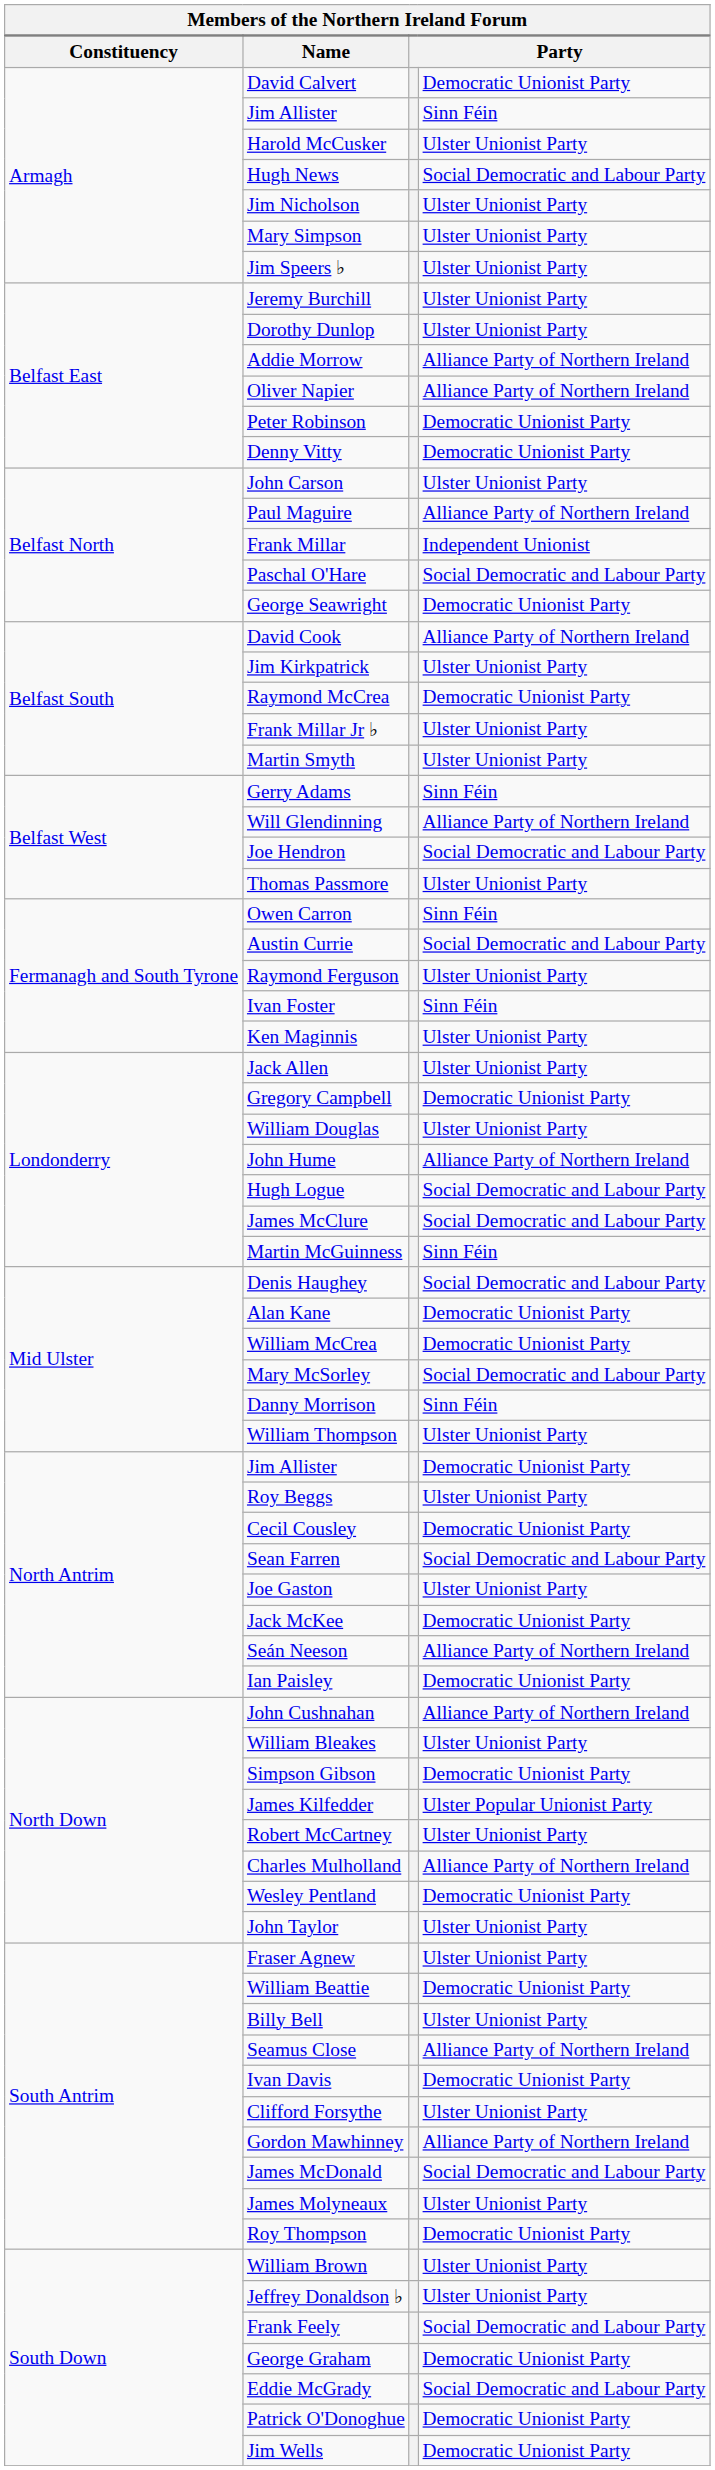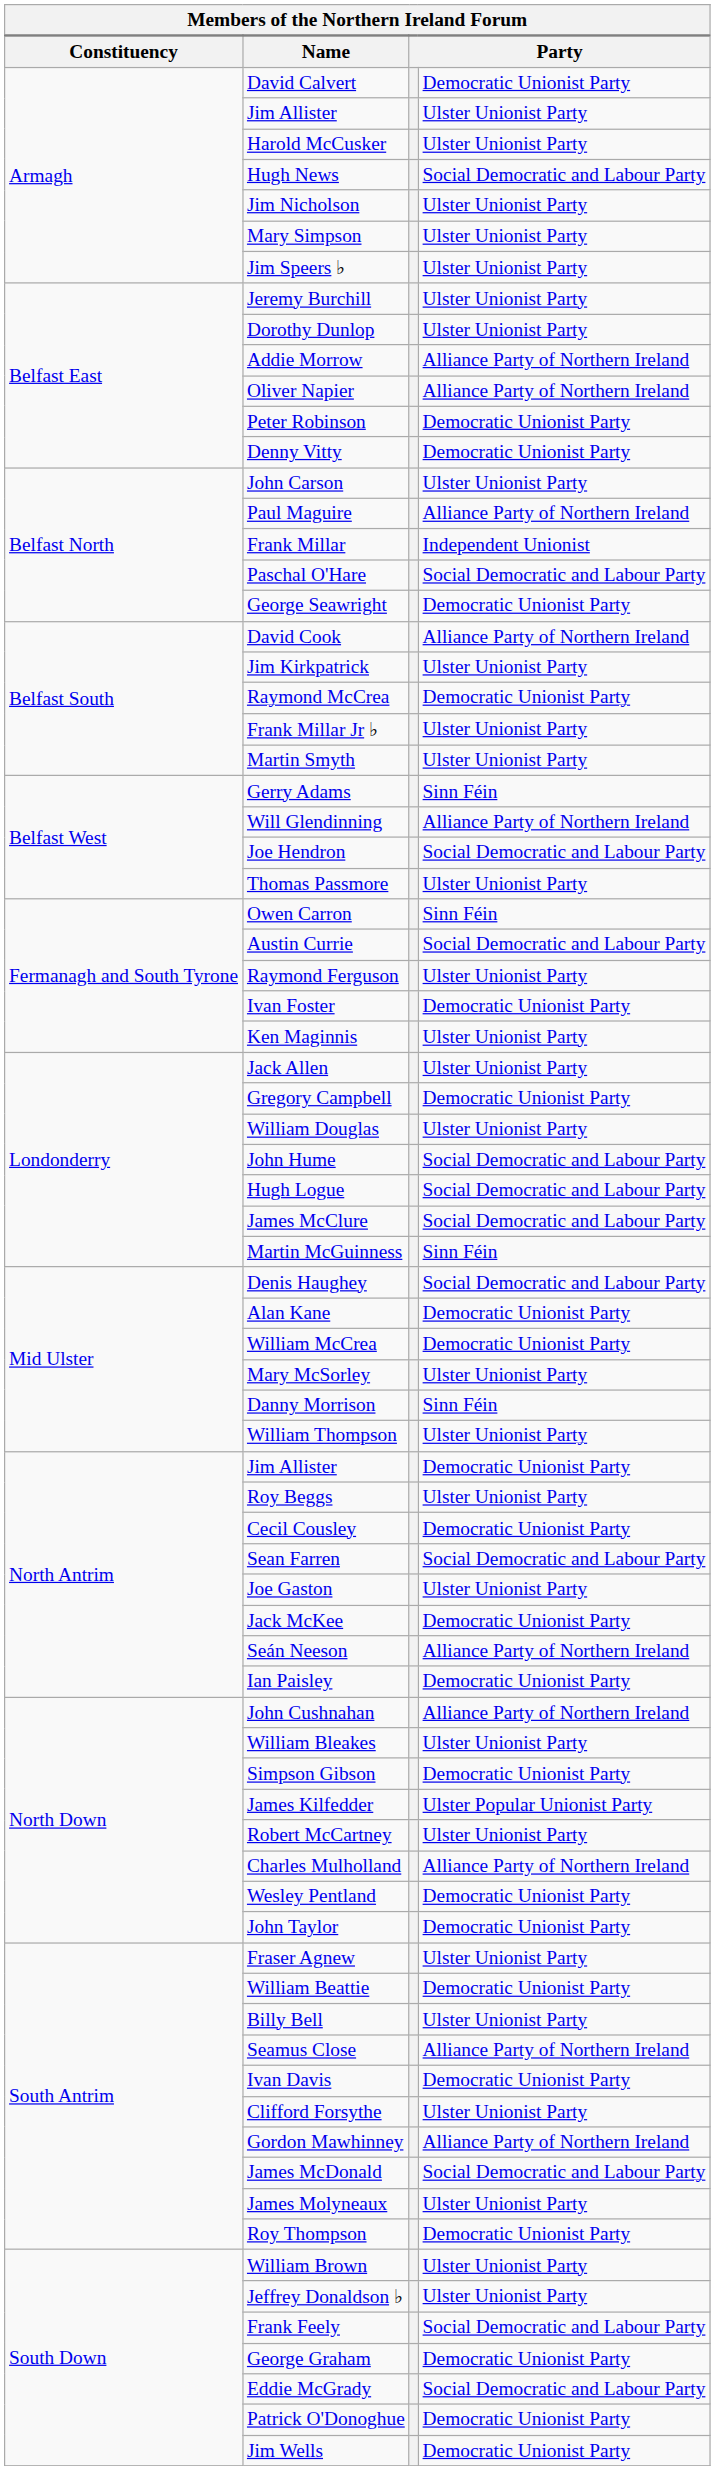(460, 113) Sinn Féin -> (505, 113) Ulster Unionist Party
(460, 1006) Sinn Féin -> (526, 1006) Democratic Unionist Party
(556, 1159) Alliance Party of Northern Ireland -> (564, 1159) Social Democratic and Labour Party
(564, 1374) Social Democratic and Labour Party -> (505, 1374) Ulster Unionist Party
(505, 1927) Ulster Unionist Party -> (526, 1927) Democratic Unionist Party
